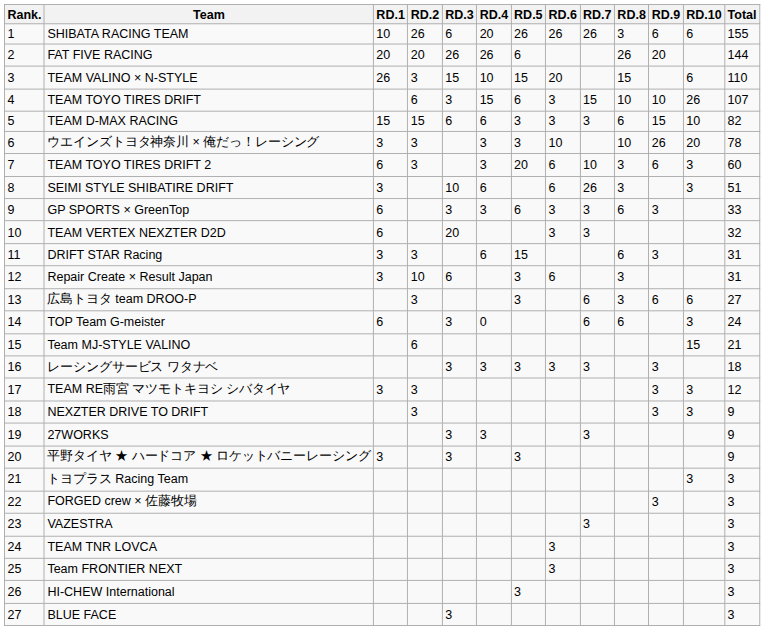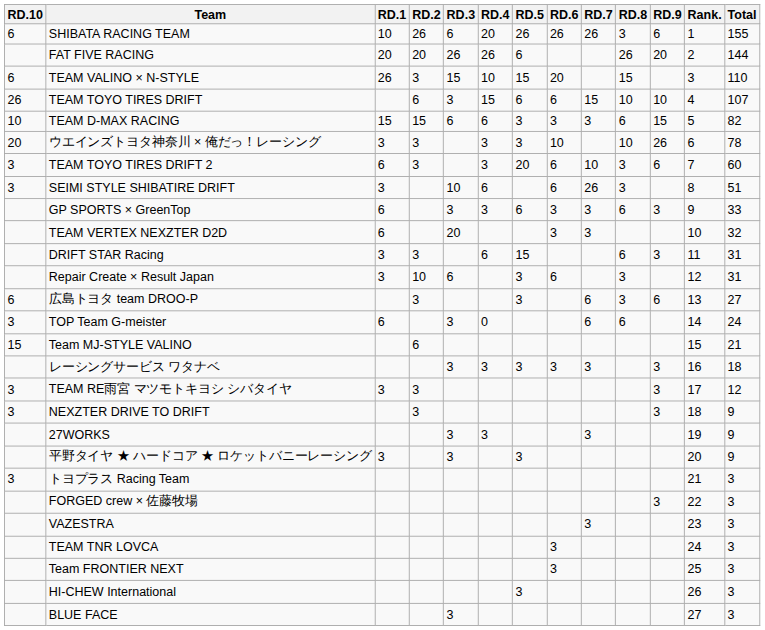columns swapped: (24, 14) <-> (704, 14)
(552, 100) 3 -> (553, 100) 6
